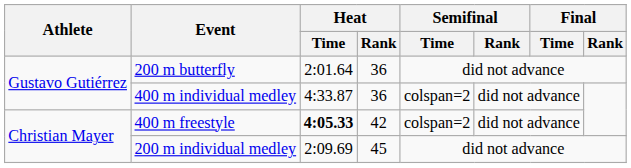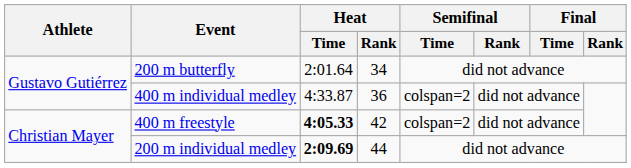(379, 69) 36 -> (379, 69) 34
(329, 149) normal -> (329, 149) bold
(379, 149) 45 -> (379, 149) 44
